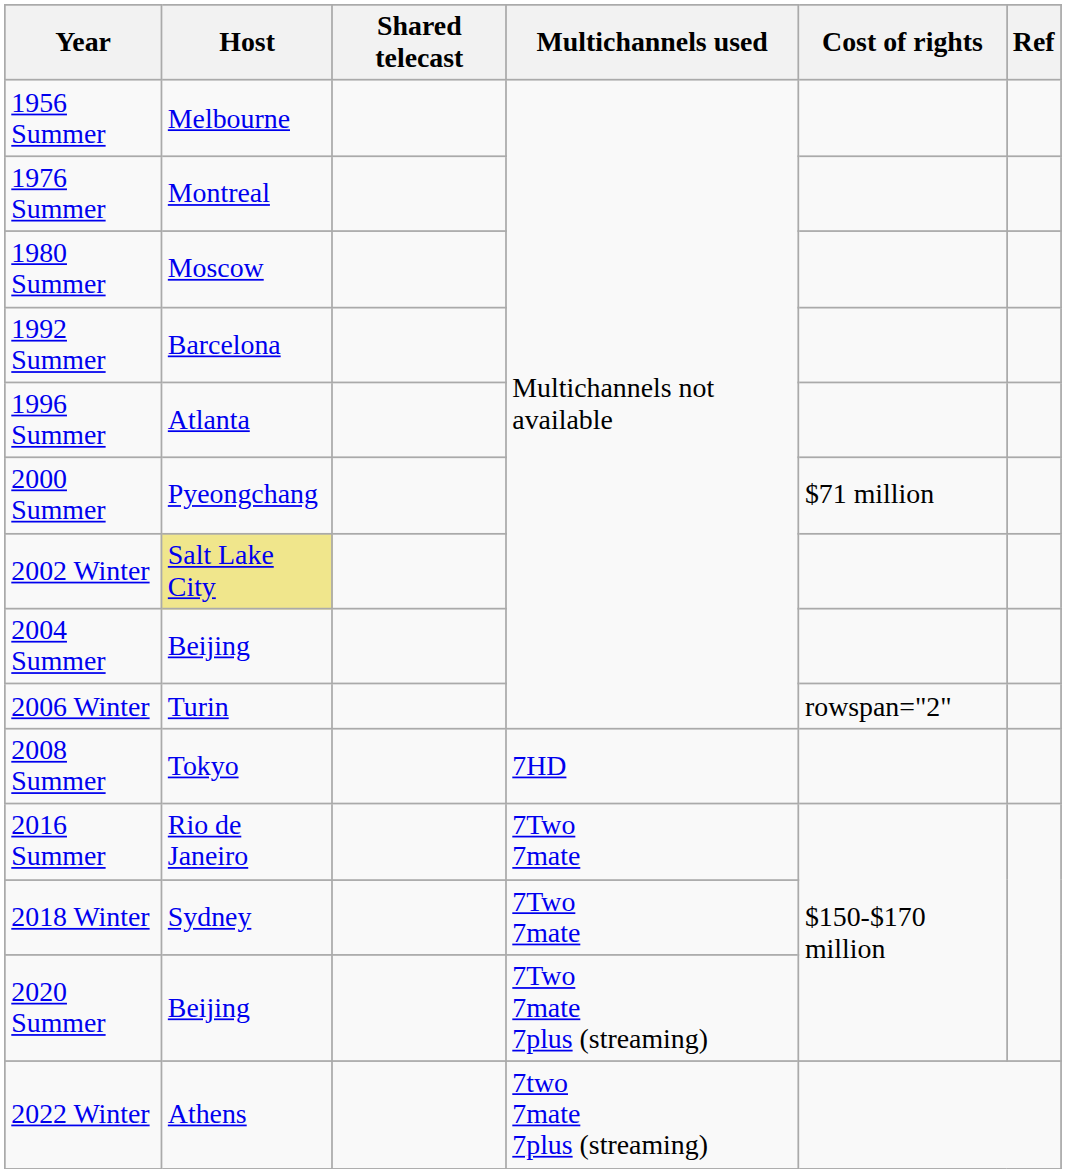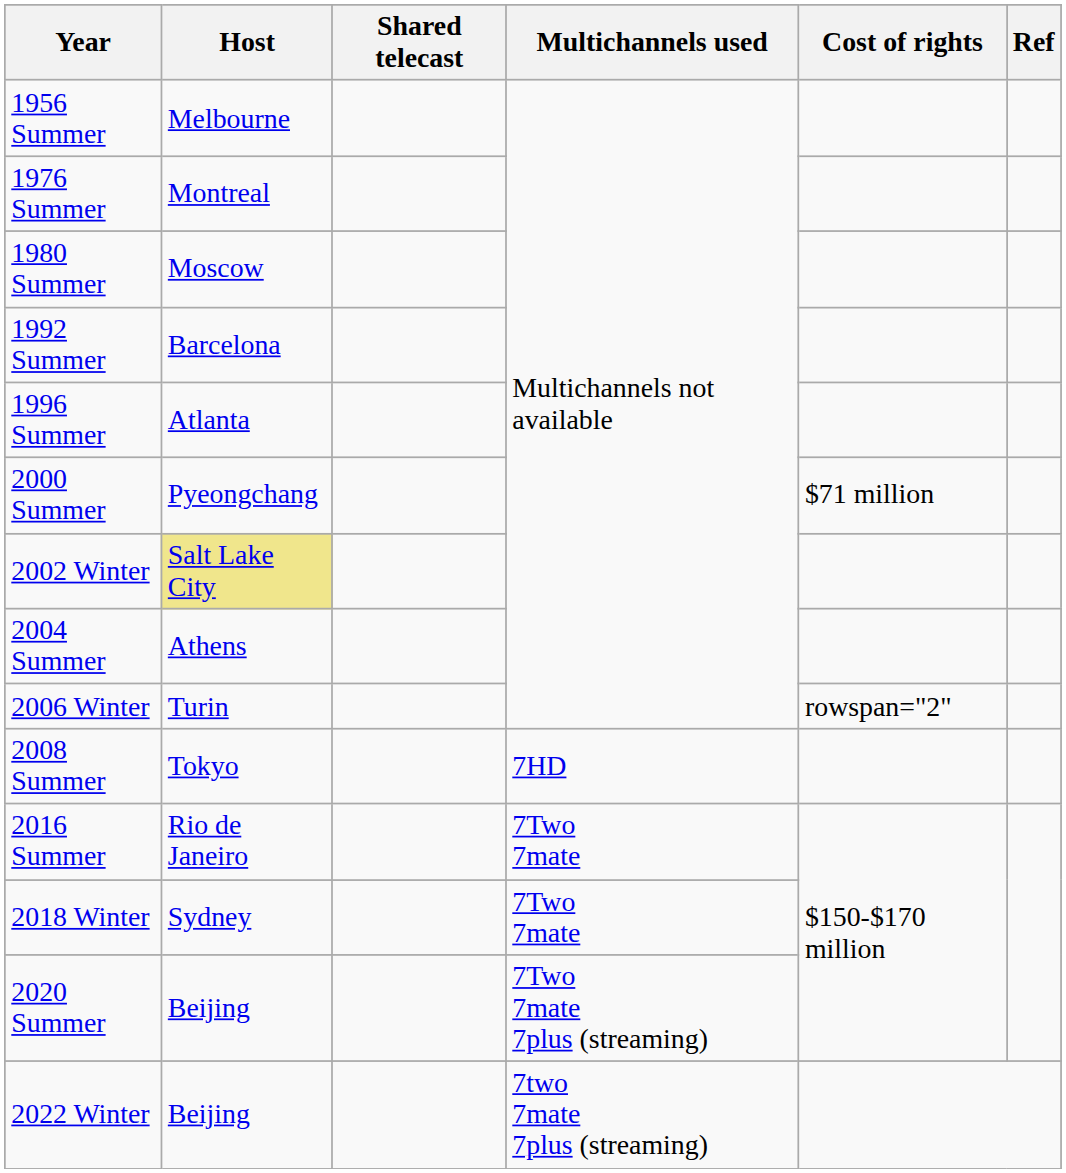(209, 646) Beijing -> (207, 646) Athens
(207, 1114) Athens -> (209, 1114) Beijing
